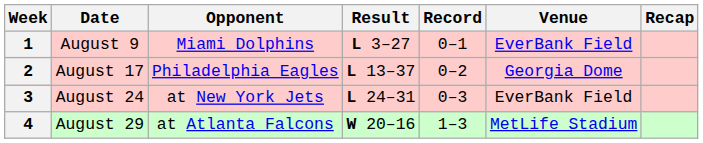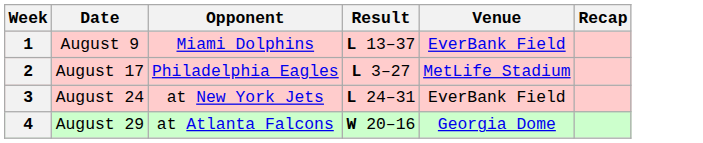- column: (453, 18)
(381, 45) L 3–27 -> (381, 45) L 13–37
(381, 71) L 13–37 -> (381, 71) L 3–27
(564, 71) Georgia Dome -> (497, 71) MetLife Stadium
(564, 125) MetLife Stadium -> (497, 125) Georgia Dome
